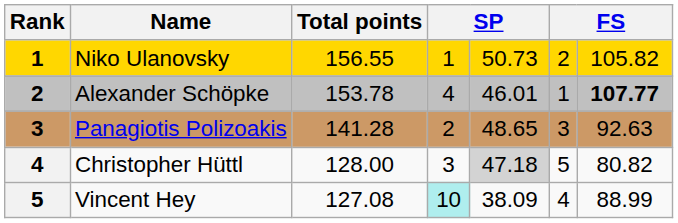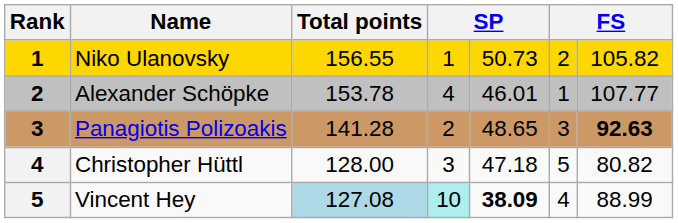(625, 93) bold -> (625, 93) normal
(625, 128) normal -> (625, 128) bold
(510, 164) lightgrey background -> (510, 164) no background
(360, 199) no background -> (360, 199) lightblue background
(510, 199) normal -> (510, 199) bold
